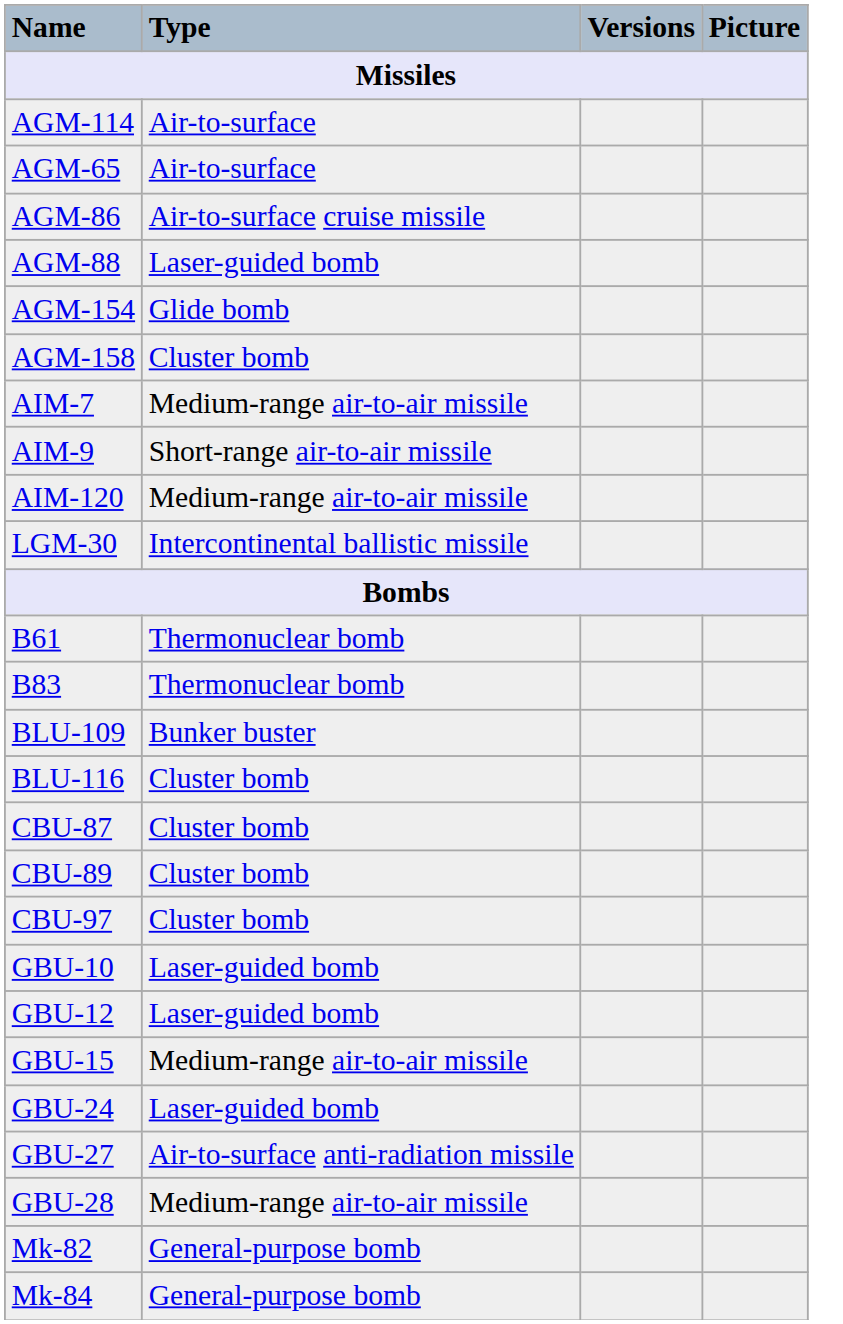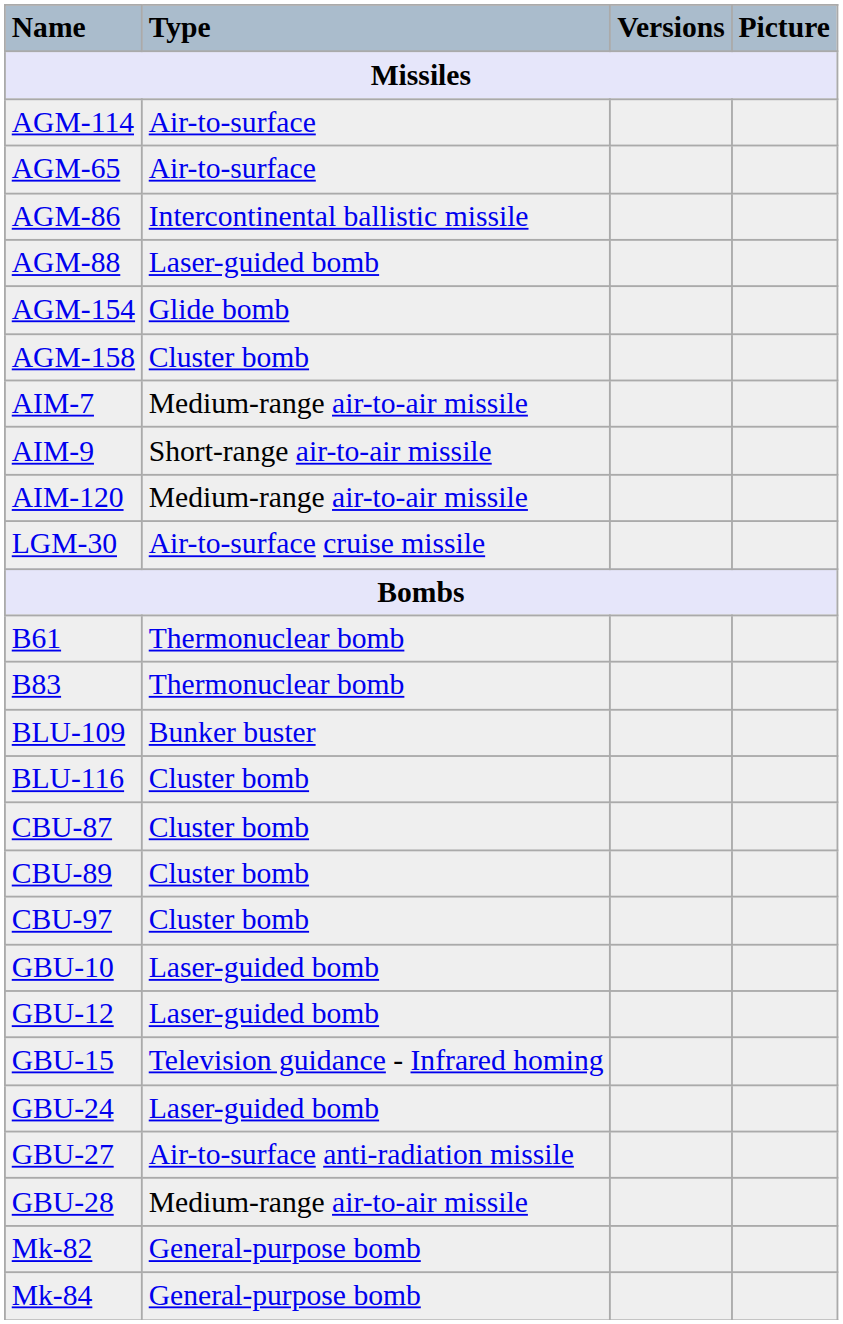(317, 215) Air-to-surface cruise missile -> (339, 215) Intercontinental ballistic missile
(339, 544) Intercontinental ballistic missile -> (317, 544) Air-to-surface cruise missile
(338, 1060) Medium-range air-to-air missile -> (376, 1060) Television guidance - Infrared homing
